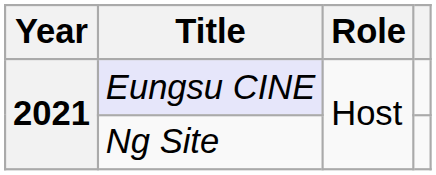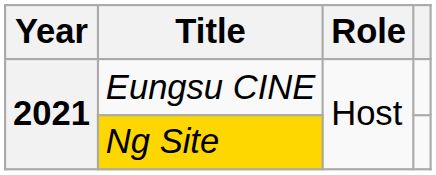(211, 86) lavender background -> (211, 86) no background
(163, 141) no background -> (163, 141) gold background
